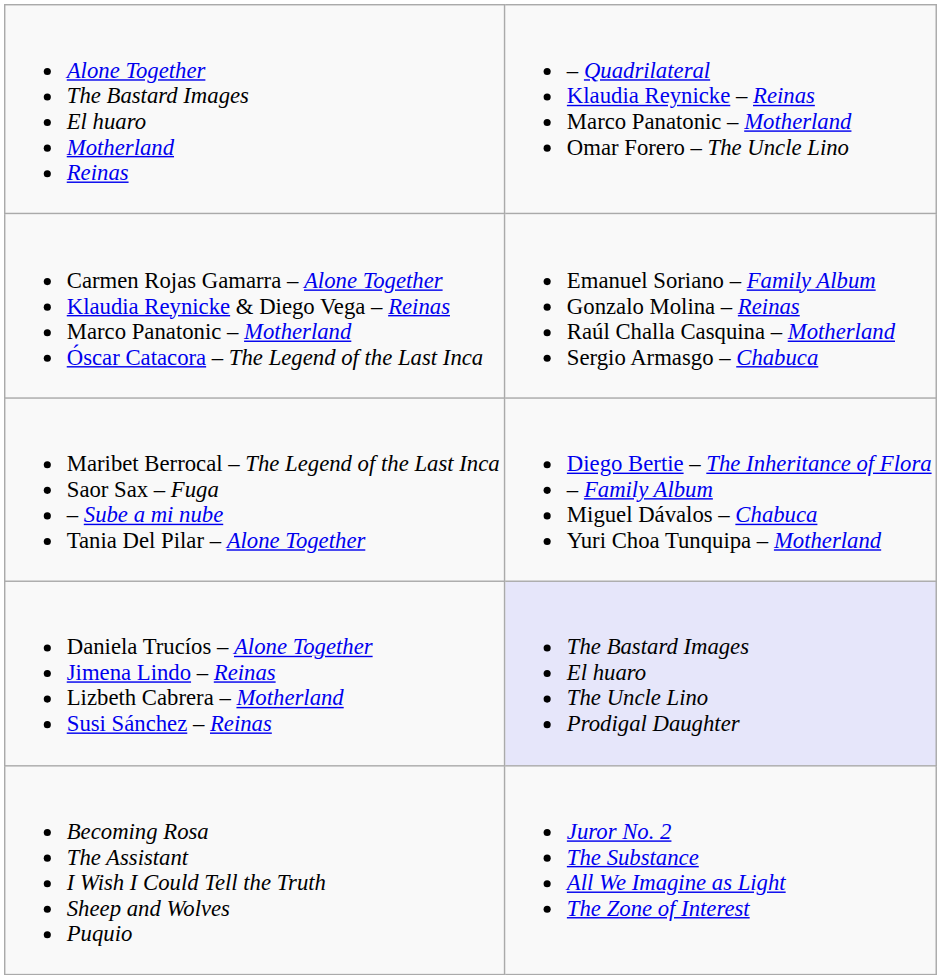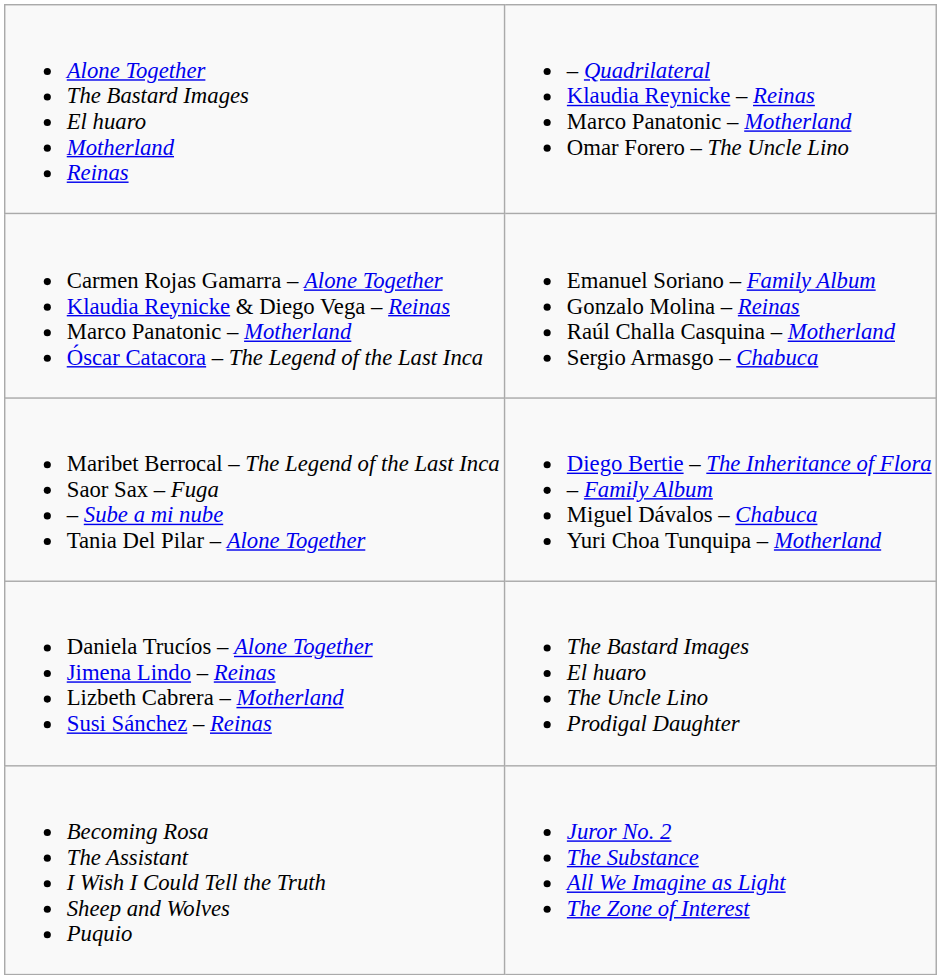(721, 686) lavender background -> (721, 686) no background
